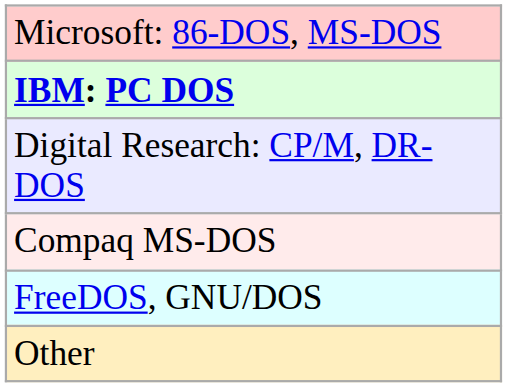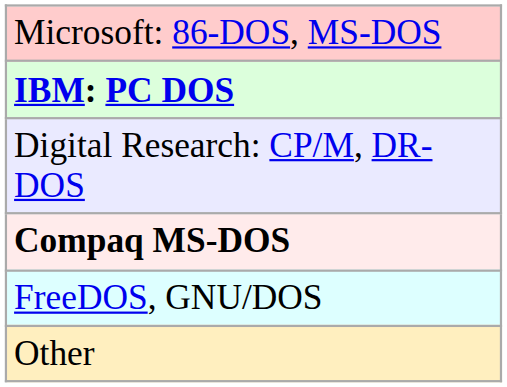(145, 240) normal -> (152, 240) bold
